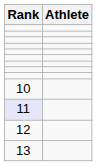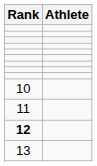(23, 109) lavender background -> (23, 109) no background
(23, 130) normal -> (23, 130) bold
